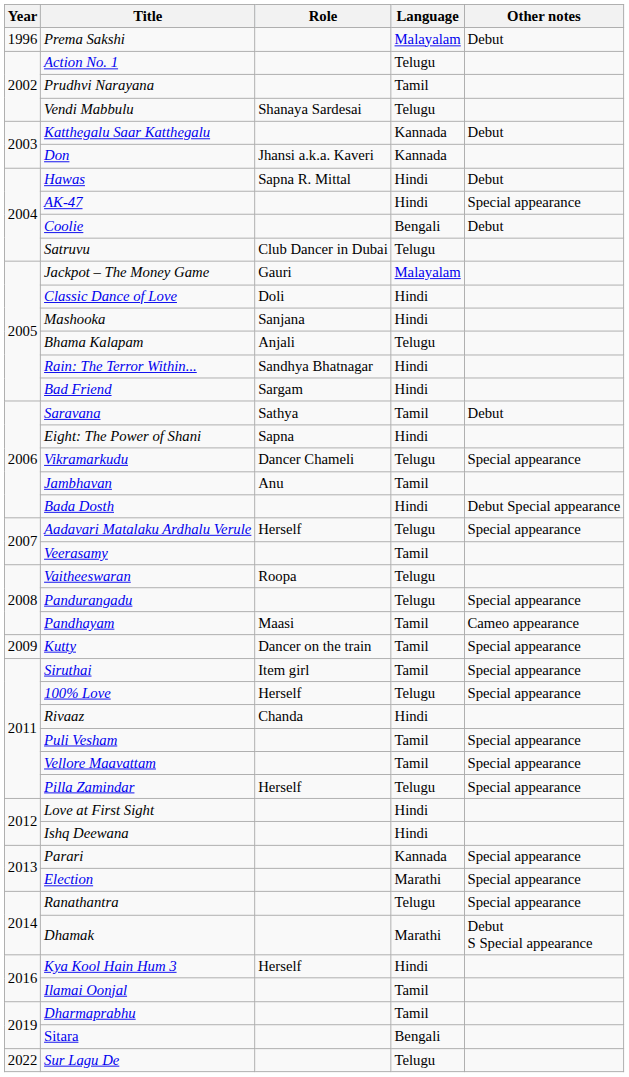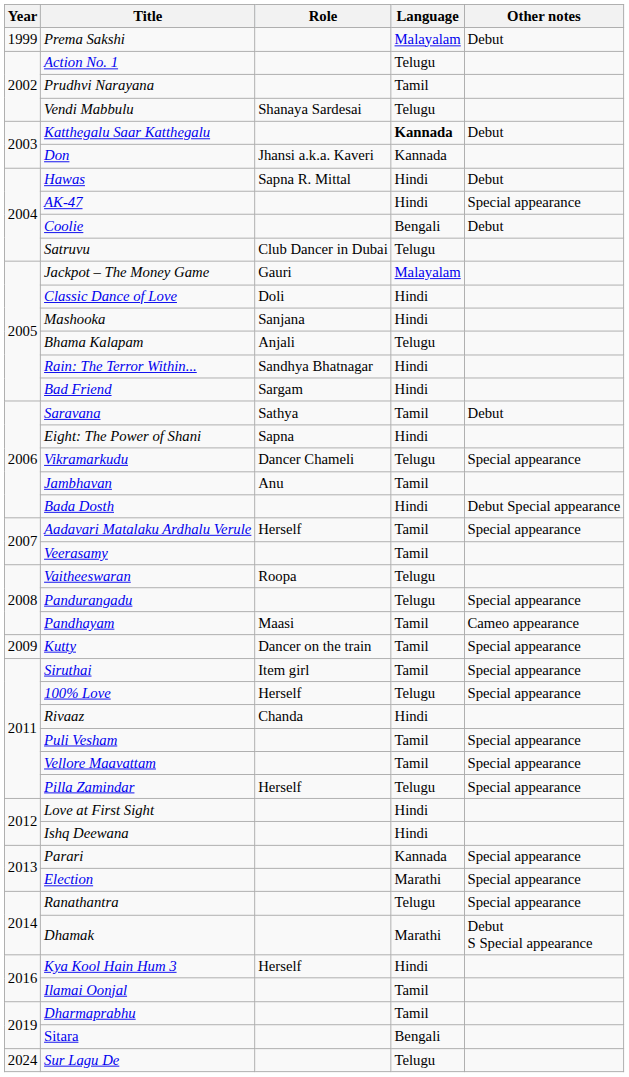(23, 39) 1996 -> (23, 39) 1999
(421, 132) normal -> (424, 132) bold
(415, 529) Telugu -> (412, 529) Tamil
(23, 1059) 2022 -> (23, 1059) 2024
